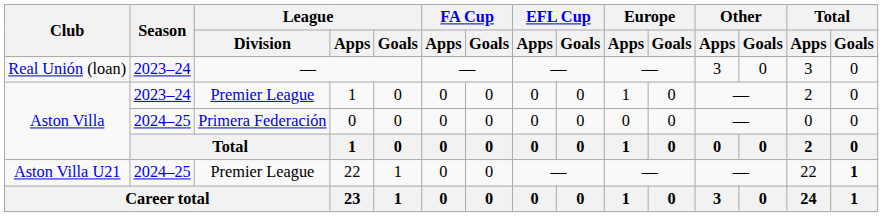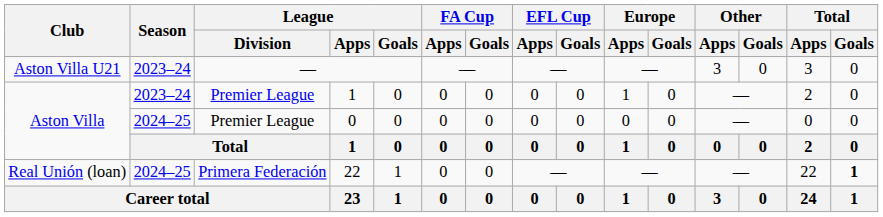(67, 69) Real Unión (loan) -> (67, 69) Aston Villa U21
(262, 120) Primera Federación -> (262, 120) Premier League
(67, 172) Aston Villa U21 -> (67, 172) Real Unión (loan)
(262, 172) Premier League -> (262, 172) Primera Federación
